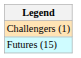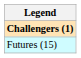(38, 28) normal -> (40, 28) bold
